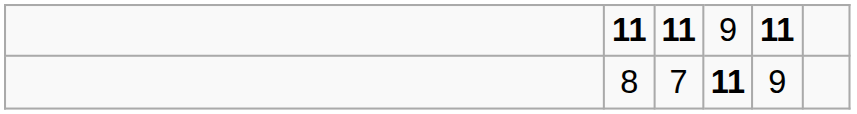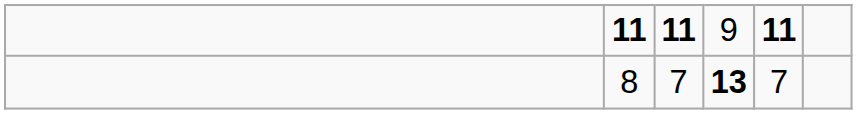(728, 81) 11 -> (729, 81) 13
(777, 81) 9 -> (779, 81) 7
